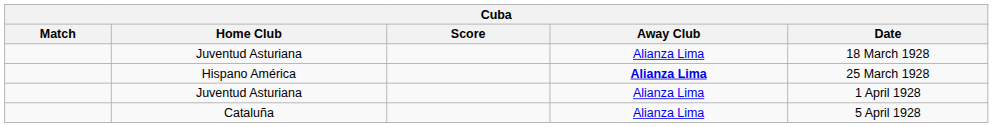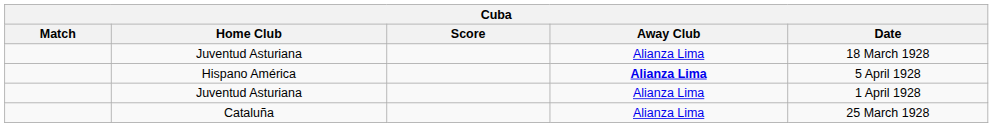(888, 73) 25 March 1928 -> (888, 73) 5 April 1928
(888, 113) 5 April 1928 -> (888, 113) 25 March 1928
